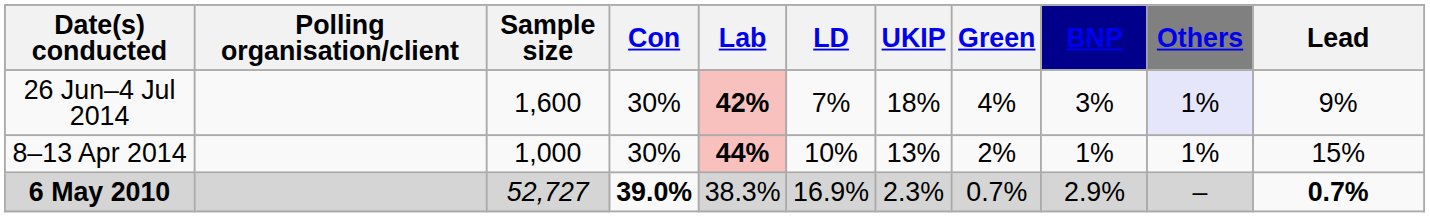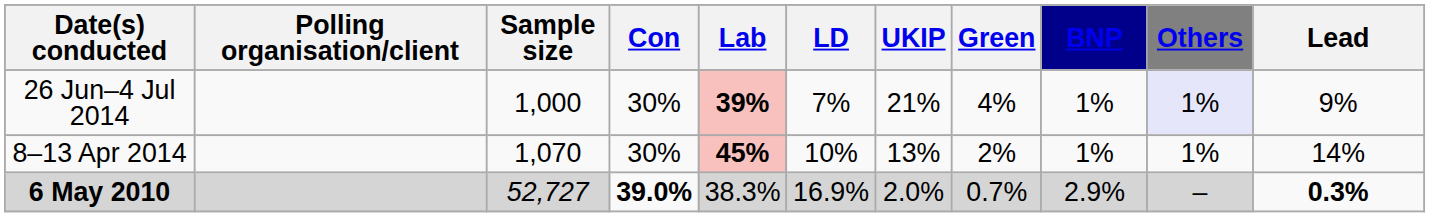(548, 102) 1,600 -> (548, 102) 1,000
(743, 102) 42% -> (743, 102) 39%
(914, 102) 18% -> (914, 102) 21%
(1095, 102) 3% -> (1095, 102) 1%
(548, 154) 1,000 -> (548, 154) 1,070
(743, 154) 44% -> (743, 154) 45%
(1338, 154) 15% -> (1338, 154) 14%
(914, 192) 2.3% -> (914, 192) 2.0%
(1338, 192) 0.7% -> (1338, 192) 0.3%
